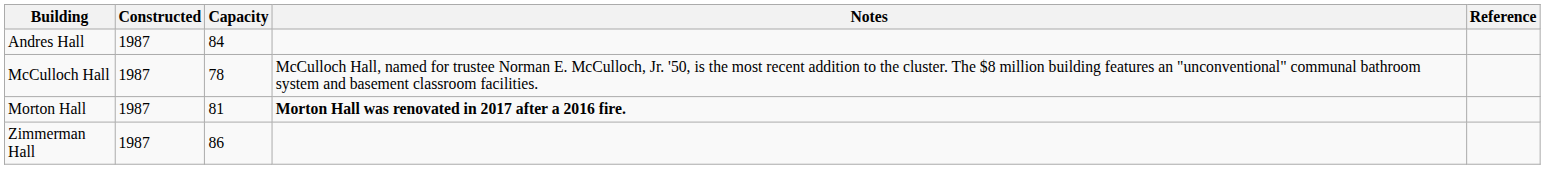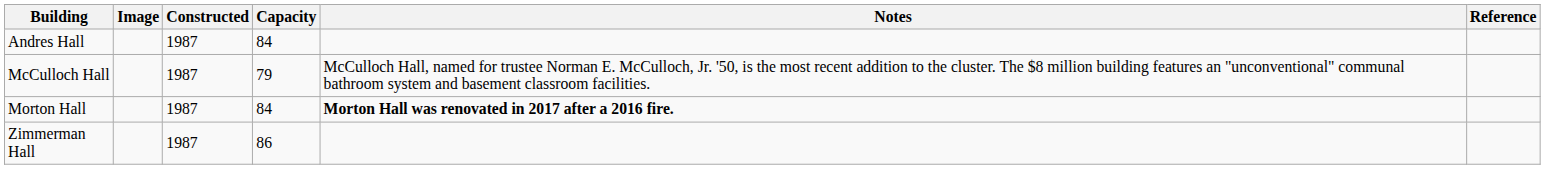+ column: (138, 16)
(216, 75) 78 -> (264, 75) 79
(216, 109) 81 -> (264, 109) 84
